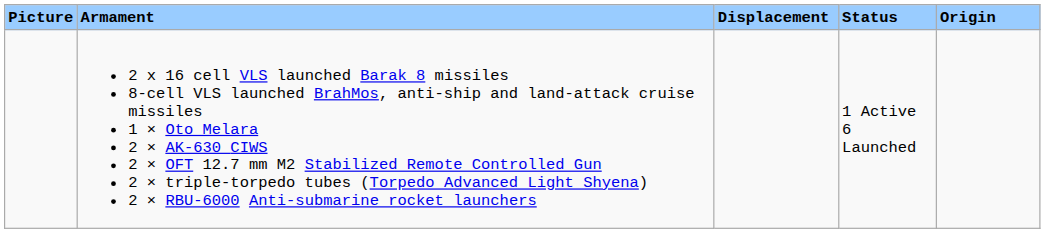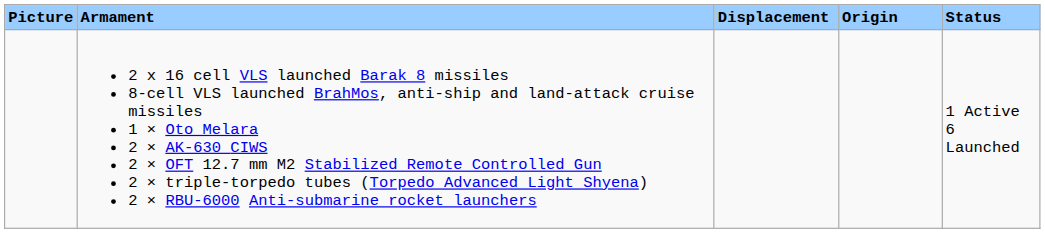columns swapped: (887, 17) <-> (988, 17)
